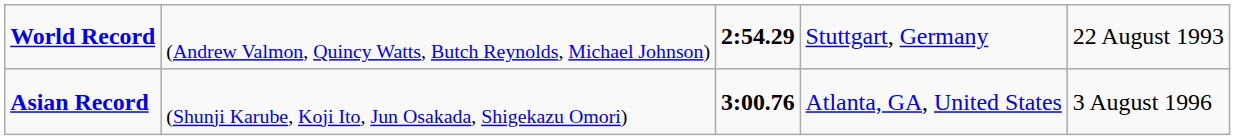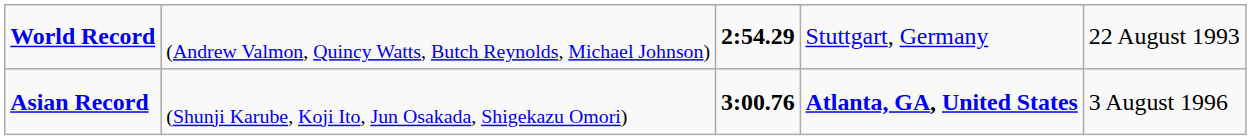(934, 101) normal -> (942, 101) bold
